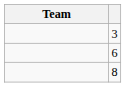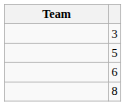+ row: (115, 52)
